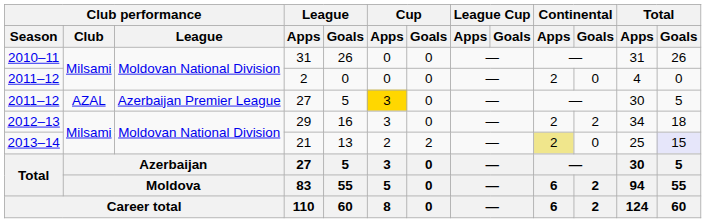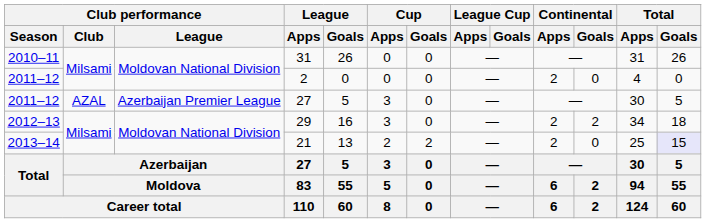(387, 100) gold background -> (387, 100) no background
(554, 143) khaki background -> (554, 143) no background
